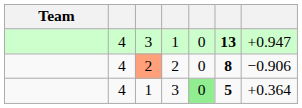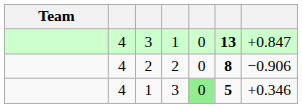(269, 41) +0.947 -> (269, 41) +0.847
(148, 66) lightsalmon background -> (148, 66) no background
(269, 90) +0.364 -> (269, 90) +0.346
